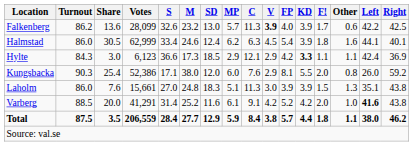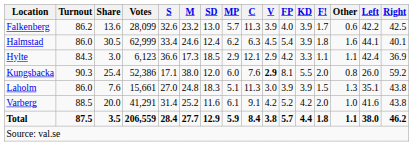(271, 27) bold -> (271, 27) normal
(306, 57) bold -> (306, 57) normal
(271, 73) normal -> (271, 73) bold
(370, 103) bold -> (370, 103) normal
